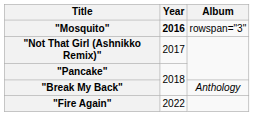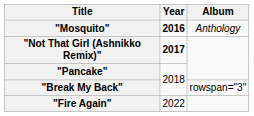(218, 28) rowspan="3" -> (218, 28) Anthology
(174, 50) normal -> (174, 50) bold
(218, 87) Anthology -> (218, 87) rowspan="3"
